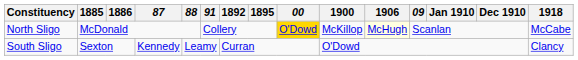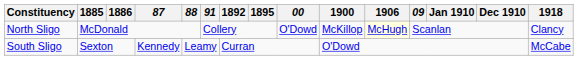(298, 30) gold background -> (298, 30) no background
(551, 30) McCabe -> (547, 30) Clancy
(547, 47) Clancy -> (551, 47) McCabe
